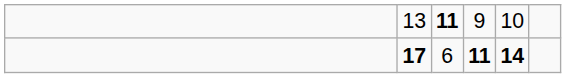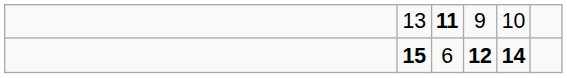(414, 55) 17 -> (414, 55) 15
(479, 55) 11 -> (480, 55) 12
